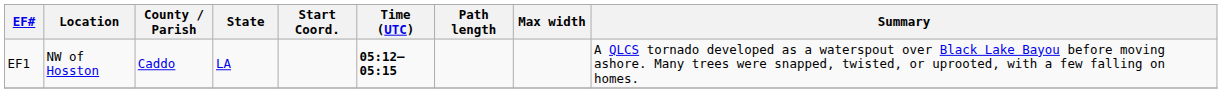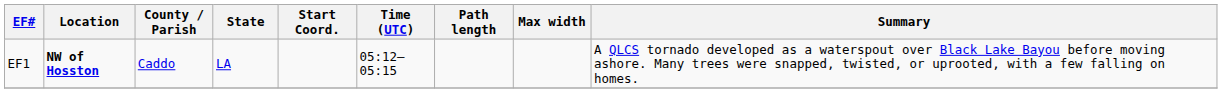(73, 64) normal -> (73, 64) bold
(382, 64) bold -> (382, 64) normal
